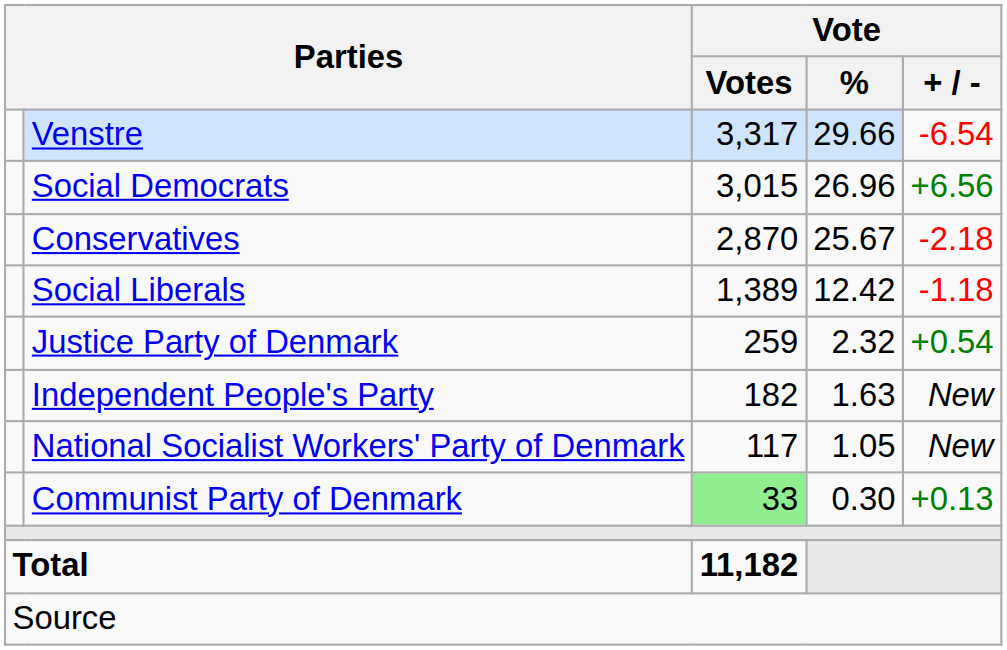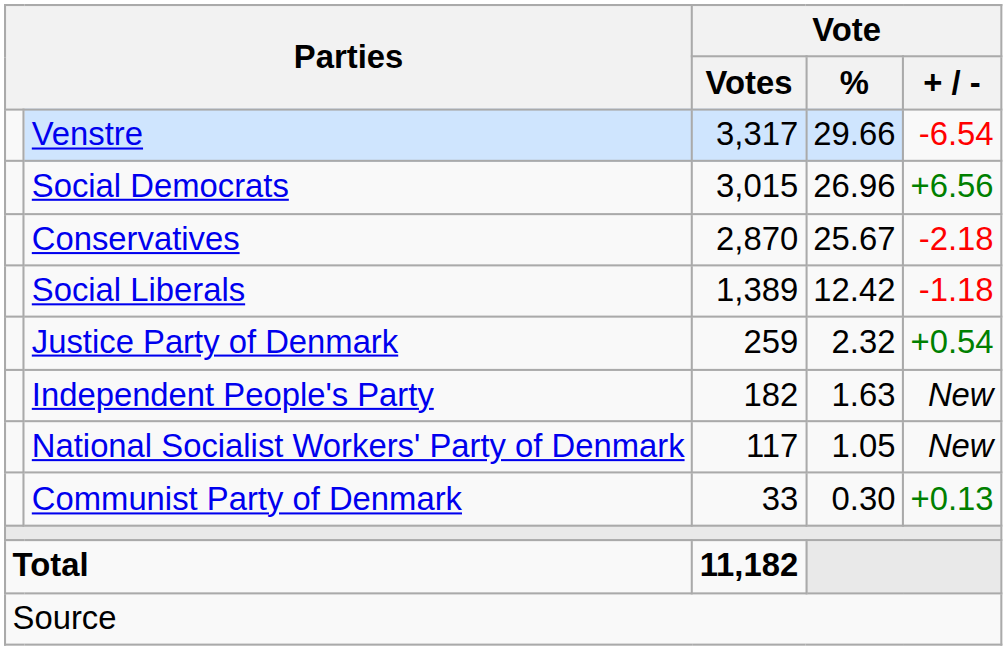(780, 498) lightgreen background -> (780, 498) no background
